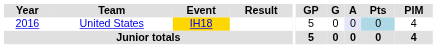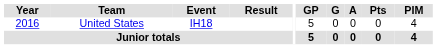(201, 24) gold background -> (201, 24) no background
(353, 24) lavender background -> (353, 24) no background
(378, 24) lightblue background -> (378, 24) no background
